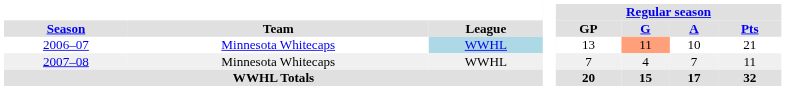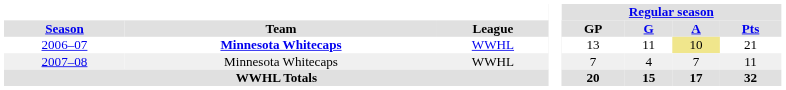(278, 45) normal -> (281, 45) bold
(486, 45) lightblue background -> (493, 45) no background
(645, 45) lightsalmon background -> (649, 45) no background
(694, 45) no background -> (696, 45) khaki background
